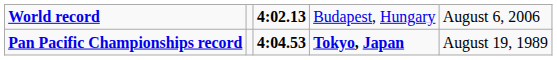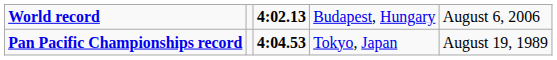(359, 42) bold -> (355, 42) normal
